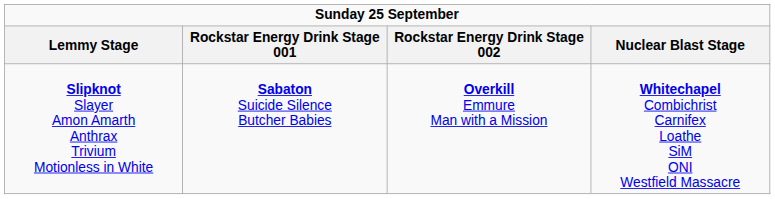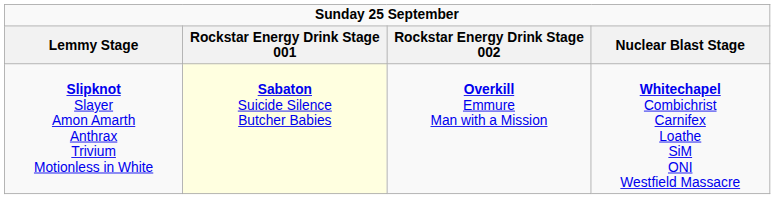(285, 105) no background -> (285, 105) lightyellow background
